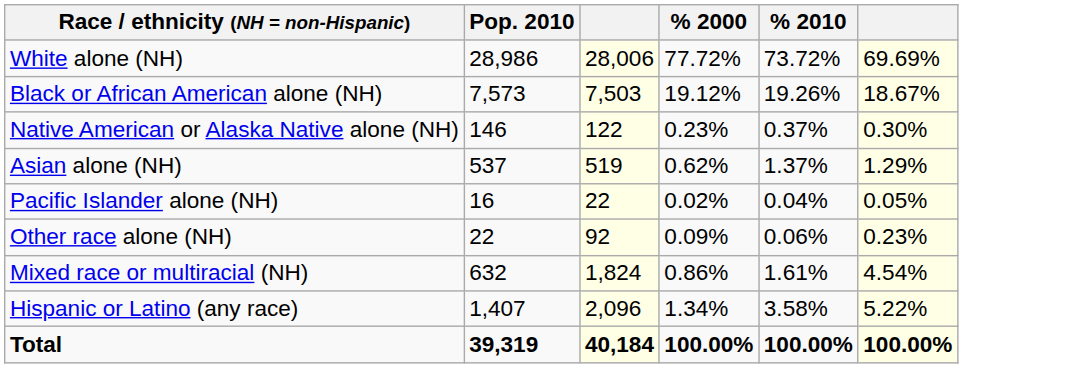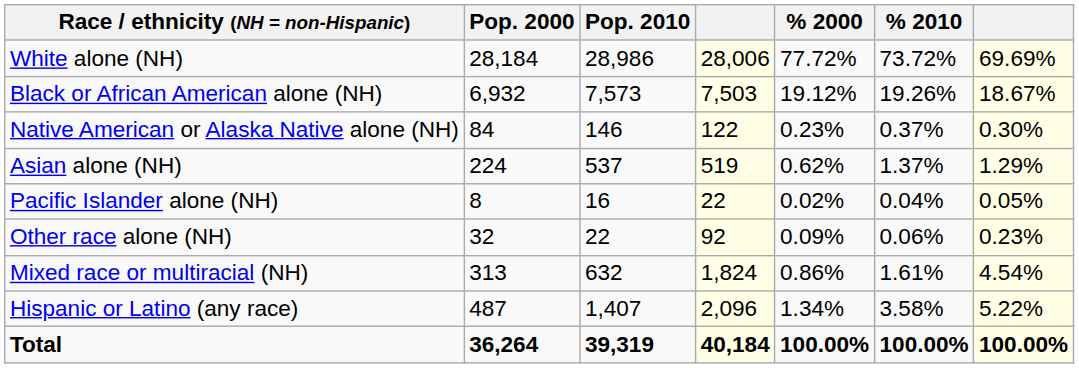+ column: (522, 22)
